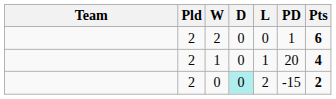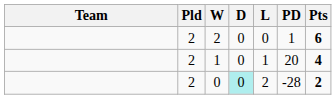(291, 82) -15 -> (291, 82) -28
